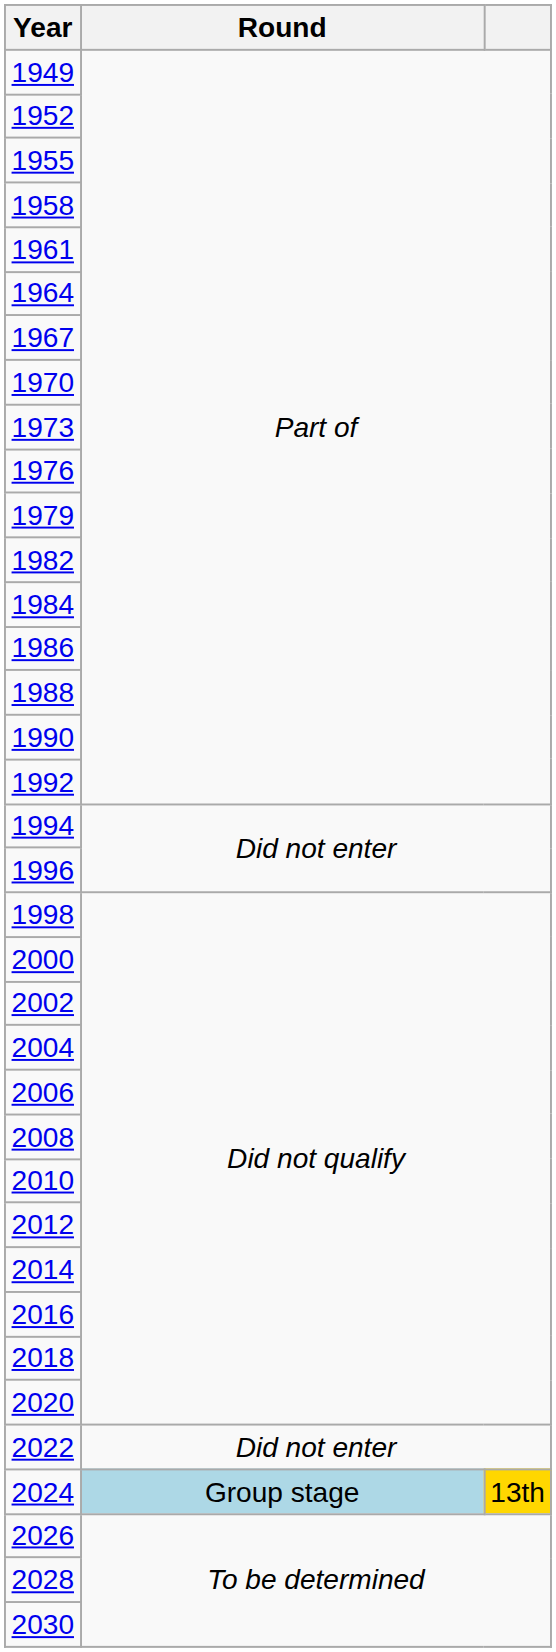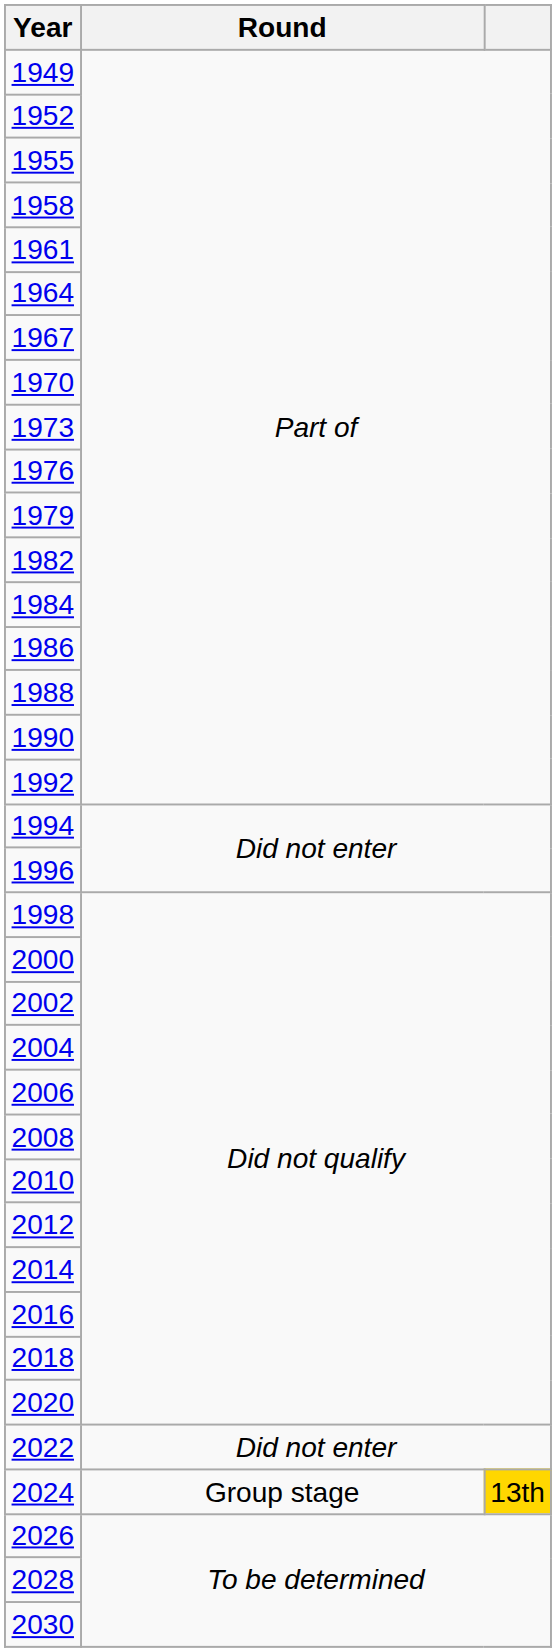(282, 1492) lightblue background -> (282, 1492) no background
